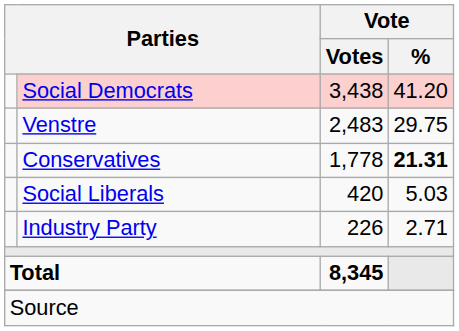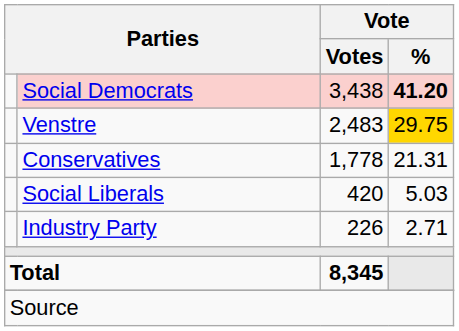(421, 90) normal -> (421, 90) bold
(421, 125) no background -> (421, 125) gold background
(421, 159) bold -> (421, 159) normal
